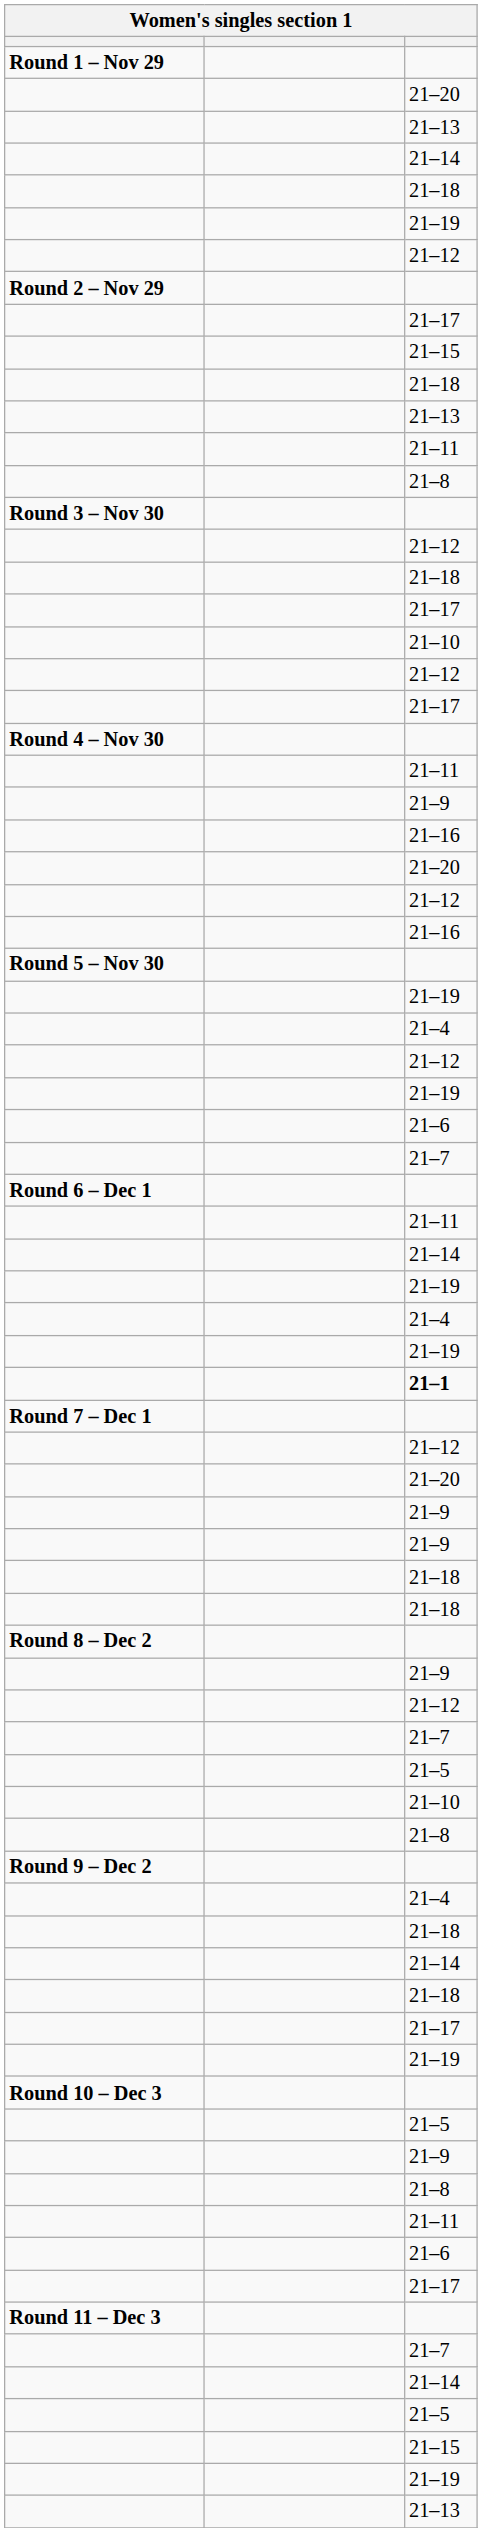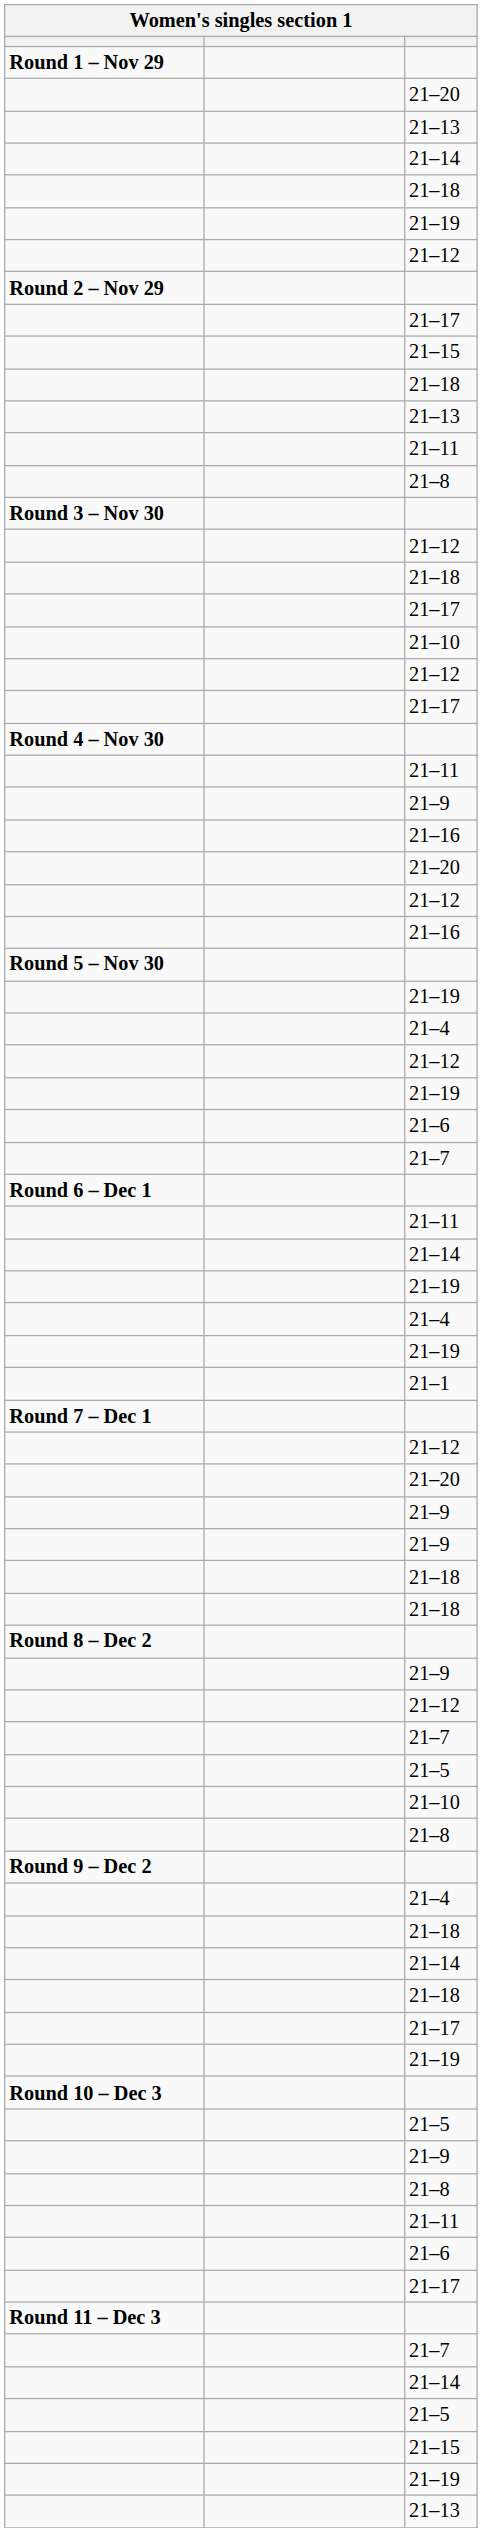(429, 1383) bold -> (429, 1383) normal
